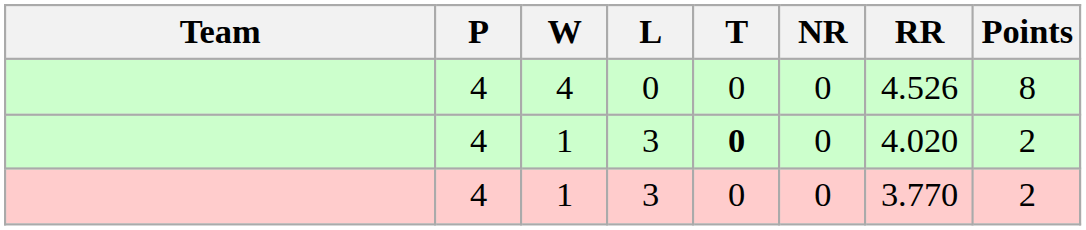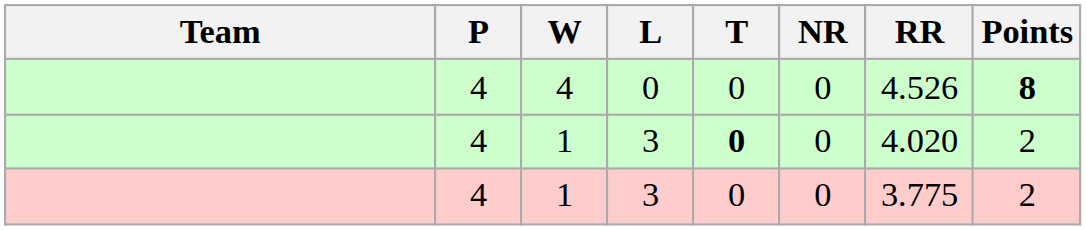(1027, 86) normal -> (1027, 86) bold
(920, 195) 3.770 -> (920, 195) 3.775
